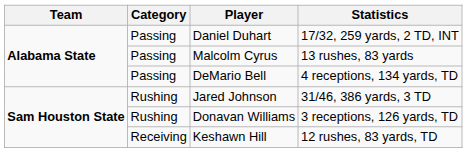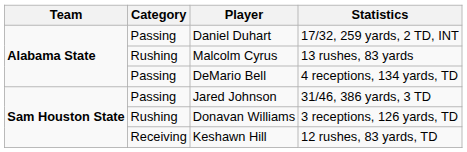(153, 56) Passing -> (154, 56) Rushing
(154, 96) Rushing -> (153, 96) Passing
